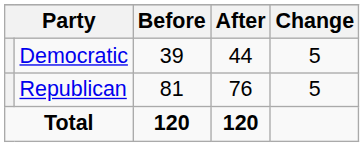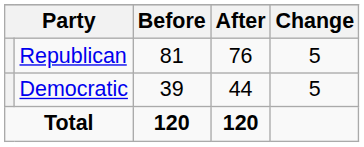rows swapped: (73, 89) <-> (74, 55)
